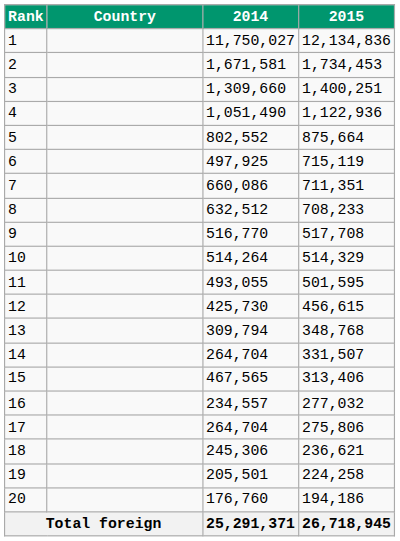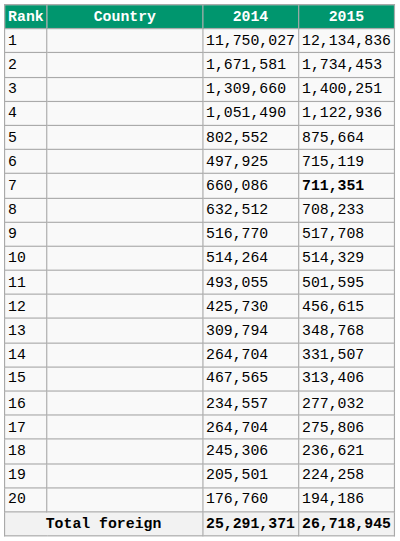(333, 186) normal -> (333, 186) bold
